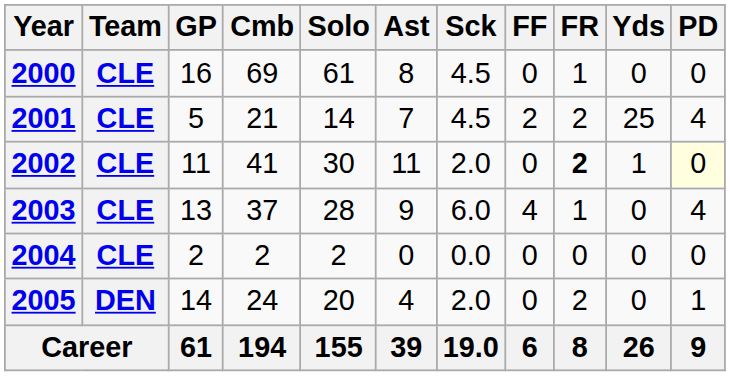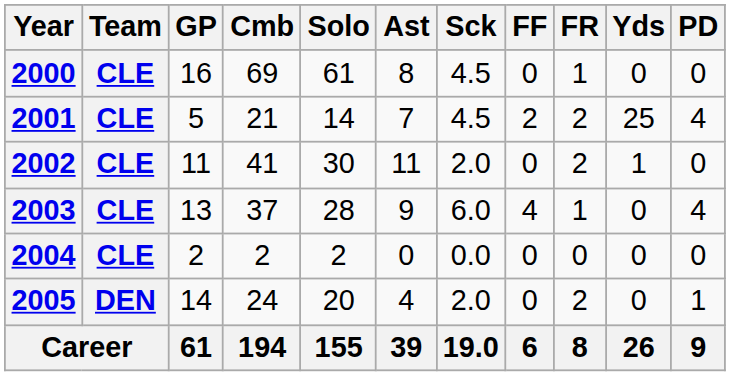(580, 164) bold -> (580, 164) normal
(698, 164) lightyellow background -> (698, 164) no background
